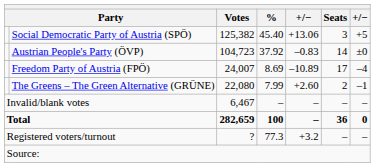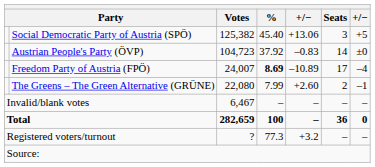(274, 68) normal -> (274, 68) bold
